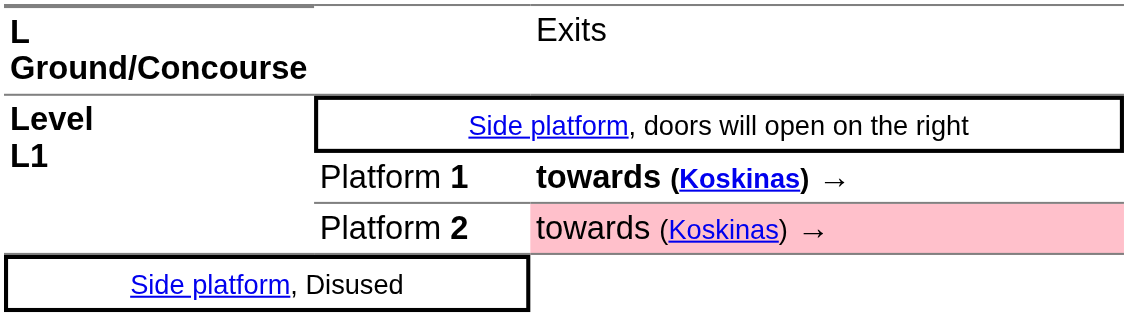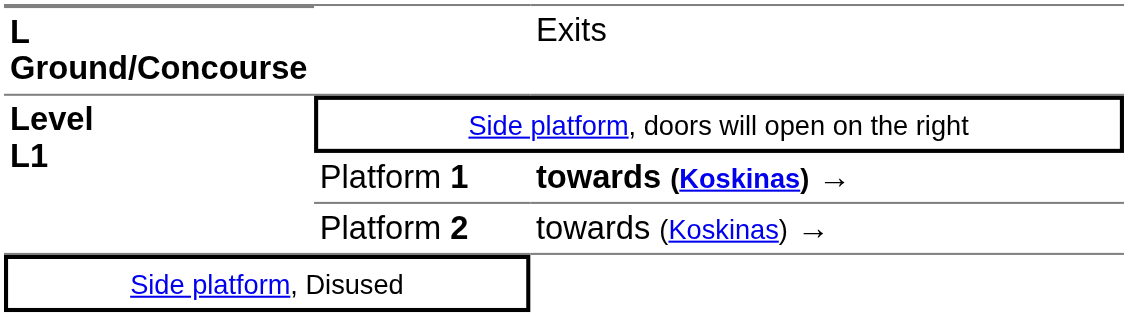(683, 227) pink background -> (683, 227) no background
